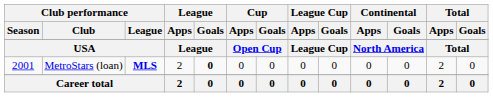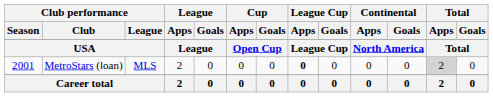(145, 65) bold -> (145, 65) normal
(210, 65) bold -> (210, 65) normal
(303, 65) normal -> (303, 65) bold
(441, 65) no background -> (441, 65) lightgrey background
